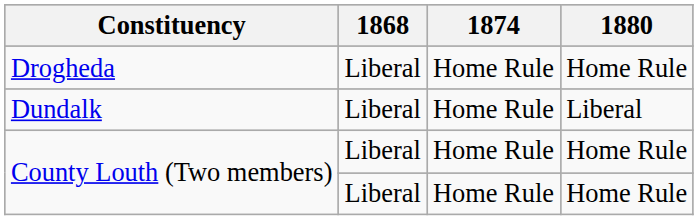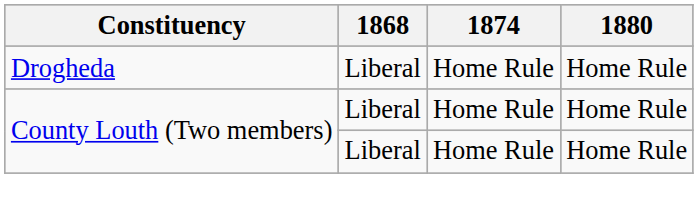- row: (56, 109)
